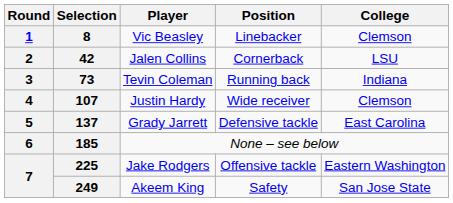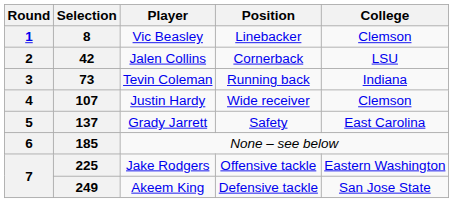(268, 122) Defensive tackle -> (268, 122) Safety
(268, 187) Safety -> (268, 187) Defensive tackle
